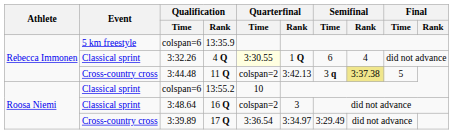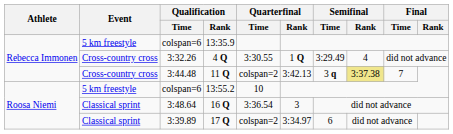(111, 58) Classical sprint -> (120, 58) Cross-country cross
(258, 58) lightyellow background -> (258, 58) no background
(330, 58) 6 -> (330, 58) 3:29.49
(401, 74) 5 -> (401, 74) 7
(111, 90) Classical sprint -> (109, 90) 5 km freestyle
(258, 105) colspan=2 -> (258, 105) 3:36.54
(120, 121) Cross-country cross -> (111, 121) Classical sprint
(258, 121) 3:36.54 -> (258, 121) colspan=2
(330, 121) 3:29.49 -> (330, 121) 6
